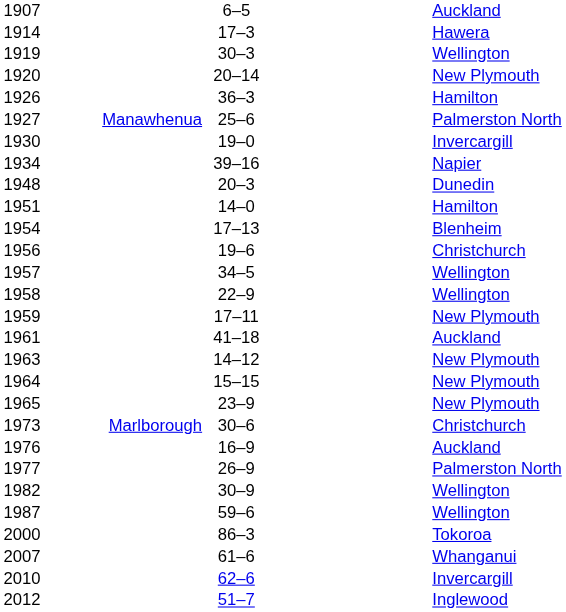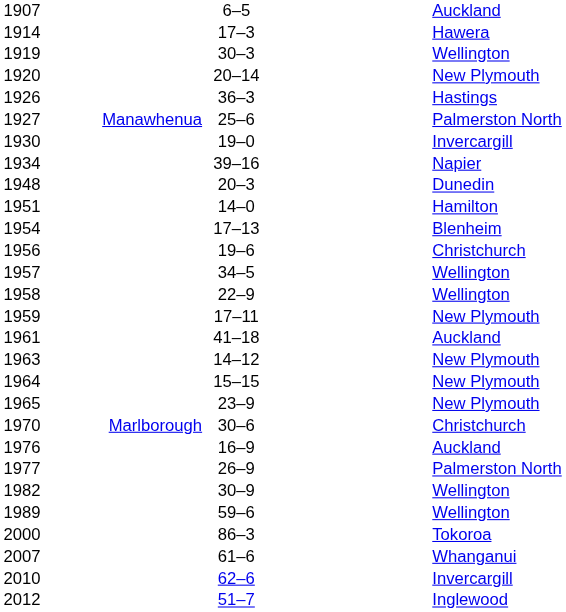(465, 97) Hamilton -> (465, 97) Hastings
(22, 425) 1973 -> (22, 425) 1970
(22, 512) 1987 -> (22, 512) 1989
